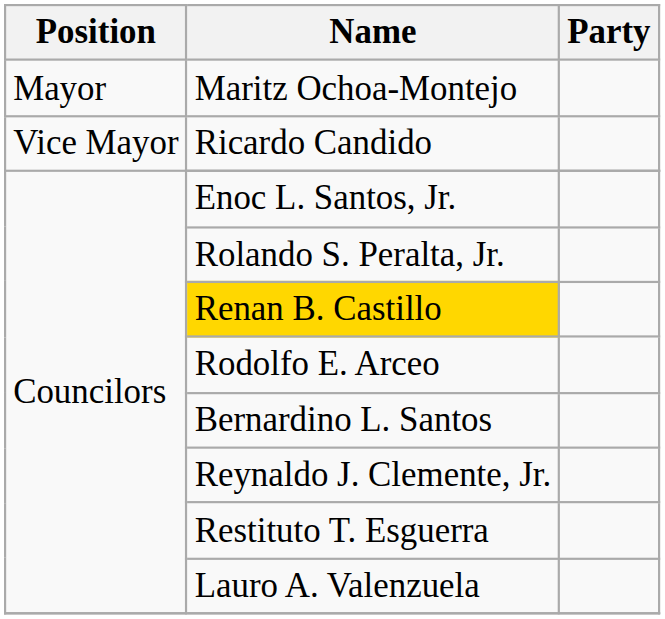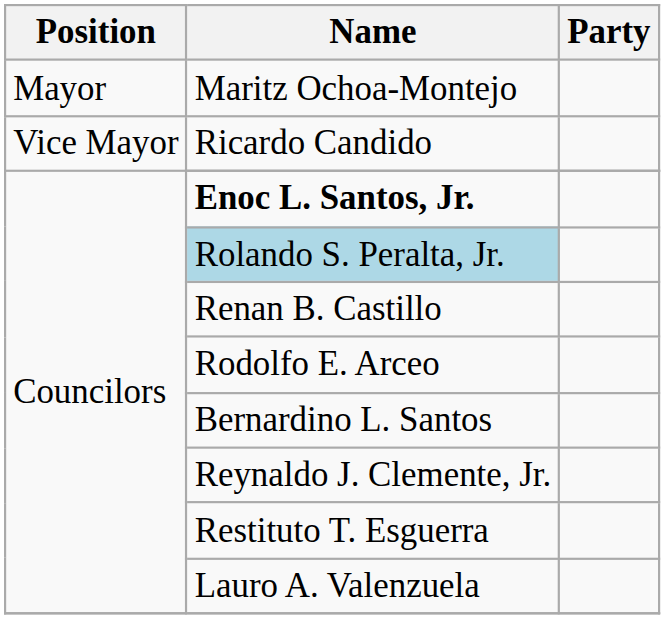(325, 198) normal -> (335, 198) bold
(350, 253) no background -> (350, 253) lightblue background
(318, 308) gold background -> (318, 308) no background
